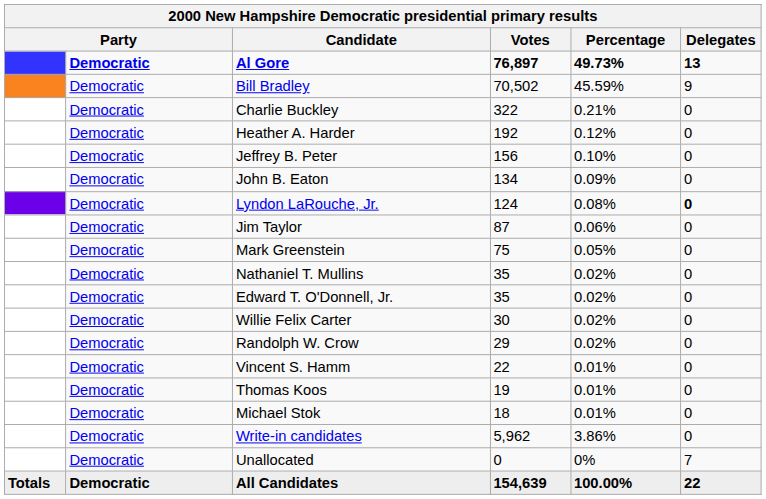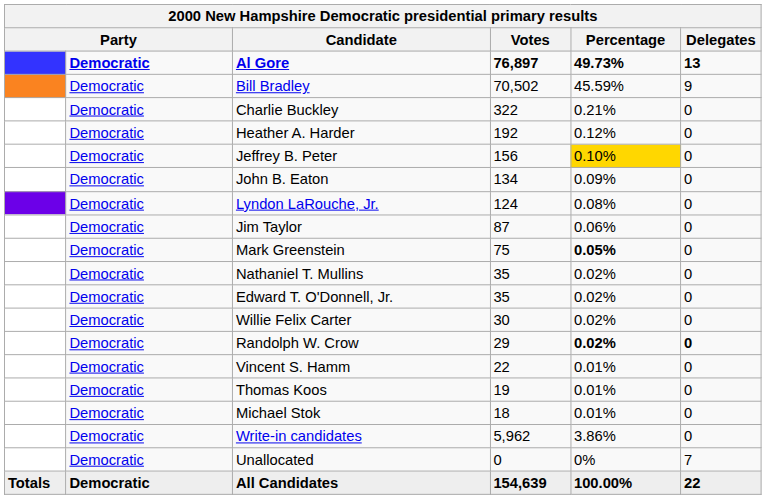(595, 156) no background -> (595, 156) gold background
(688, 203) bold -> (688, 203) normal
(595, 250) normal -> (595, 250) bold
(595, 343) normal -> (595, 343) bold
(688, 343) normal -> (688, 343) bold
